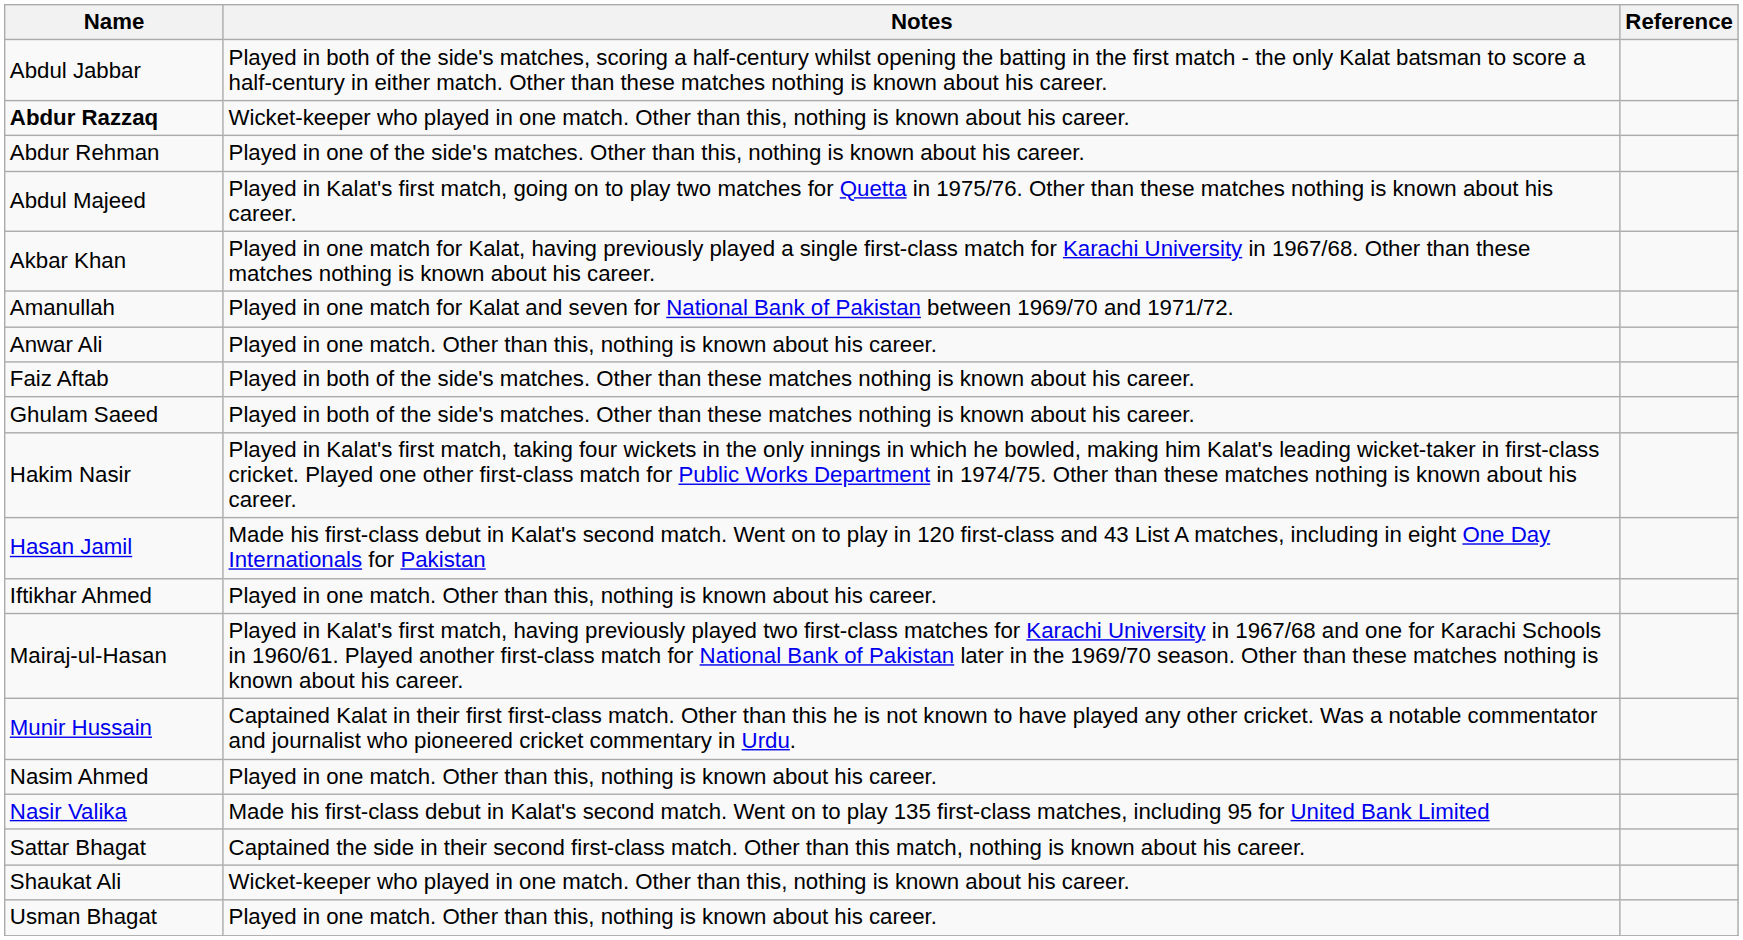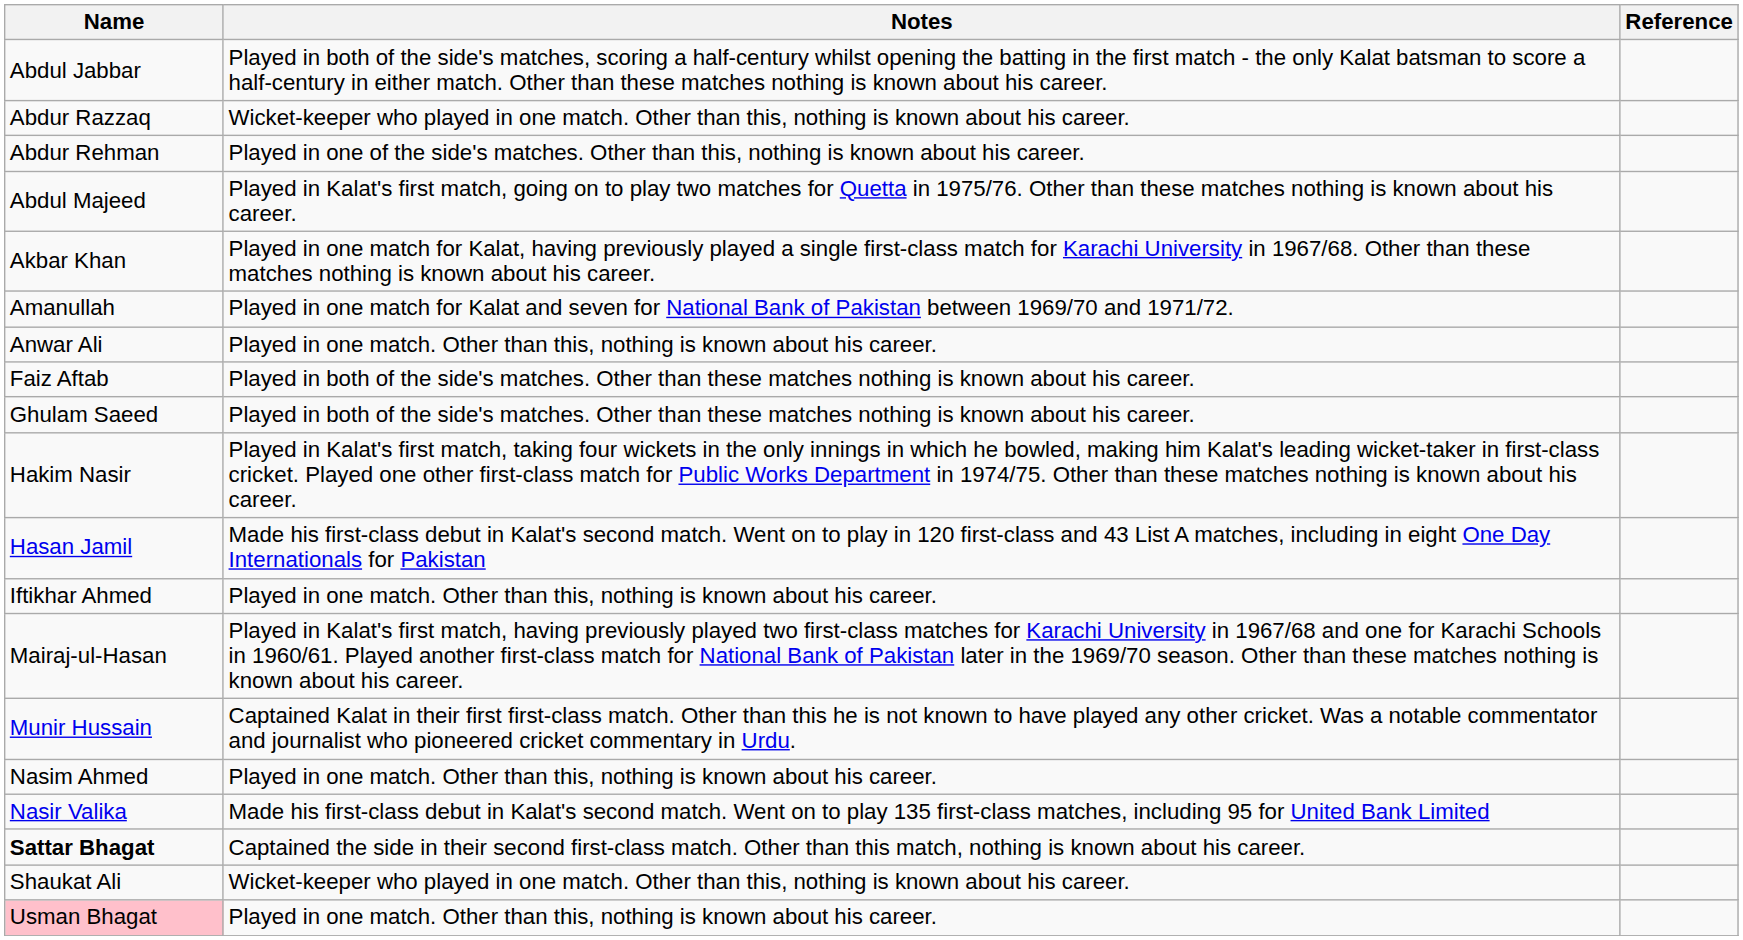(84, 117) bold -> (80, 117) normal
(78, 846) normal -> (82, 846) bold
(83, 917) no background -> (83, 917) pink background
